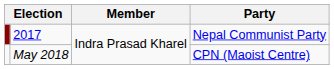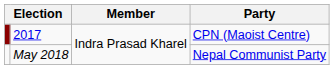(259, 34) Nepal Communist Party -> (251, 34) CPN (Maoist Centre)
(251, 54) CPN (Maoist Centre) -> (259, 54) Nepal Communist Party
